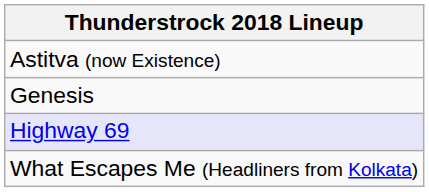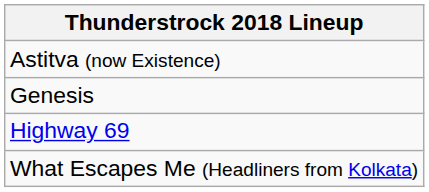(70, 131) lavender background -> (70, 131) no background
